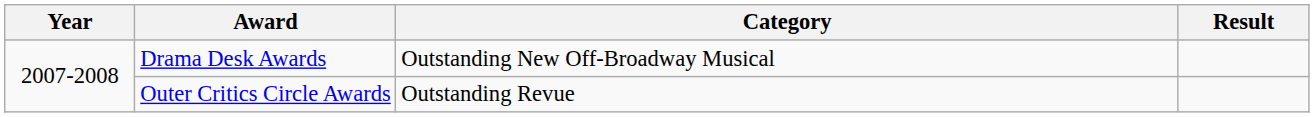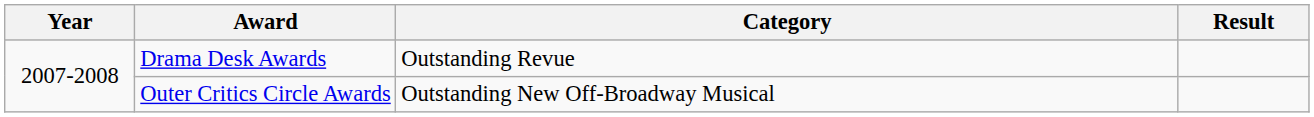(588, 58) Outstanding New Off-Broadway Musical -> (488, 58) Outstanding Revue
(488, 93) Outstanding Revue -> (588, 93) Outstanding New Off-Broadway Musical
